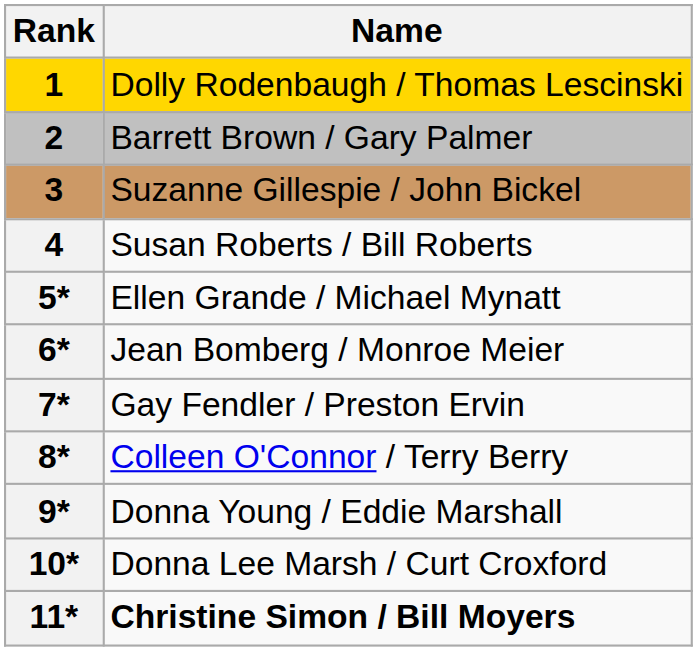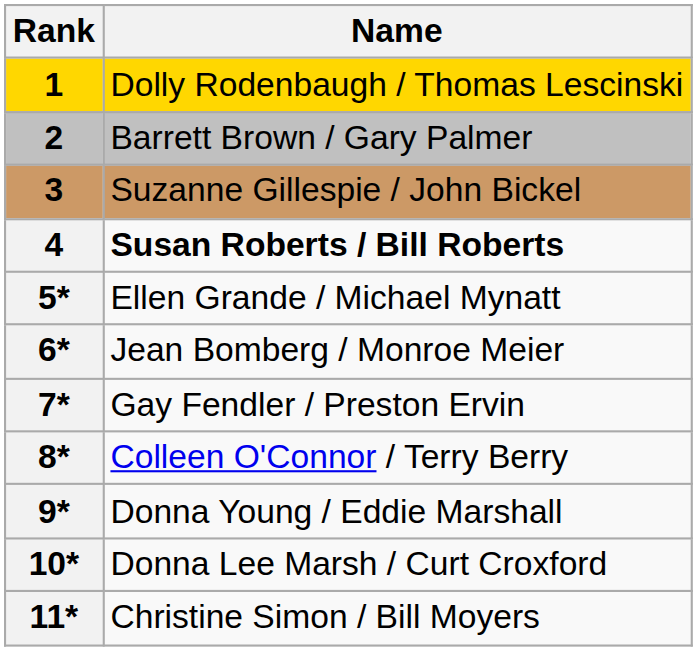(321, 244) normal -> (337, 244) bold
(343, 617) bold -> (325, 617) normal
